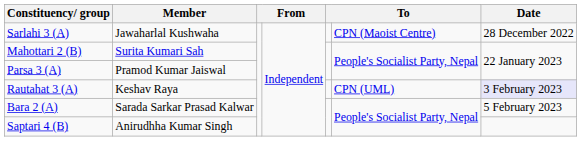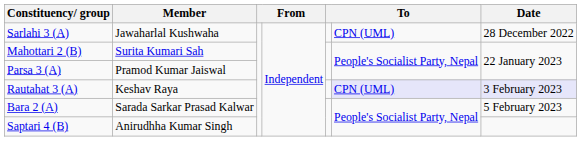(385, 32) CPN (Maoist Centre) -> (364, 32) CPN (UML)
(364, 88) no background -> (364, 88) lavender background
